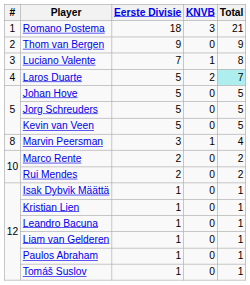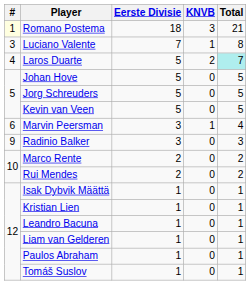(12, 28) no background -> (12, 28) lightyellow background
- row: (63, 45)
(12, 142) 8 -> (12, 126) 6
+ row: (56, 142)
